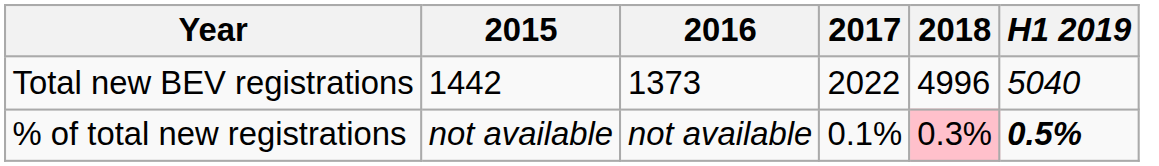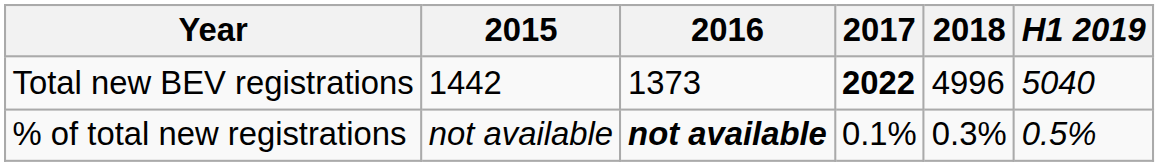(864, 82) normal -> (878, 82) bold
(720, 134) normal -> (727, 134) bold
(955, 134) pink background -> (969, 134) no background
(1045, 134) bold -> (1059, 134) normal
